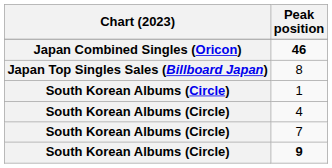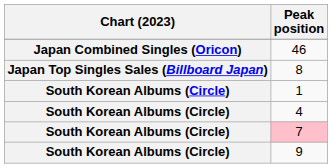(299, 49) bold -> (299, 49) normal
(299, 132) no background -> (299, 132) pink background
(299, 152) bold -> (299, 152) normal
